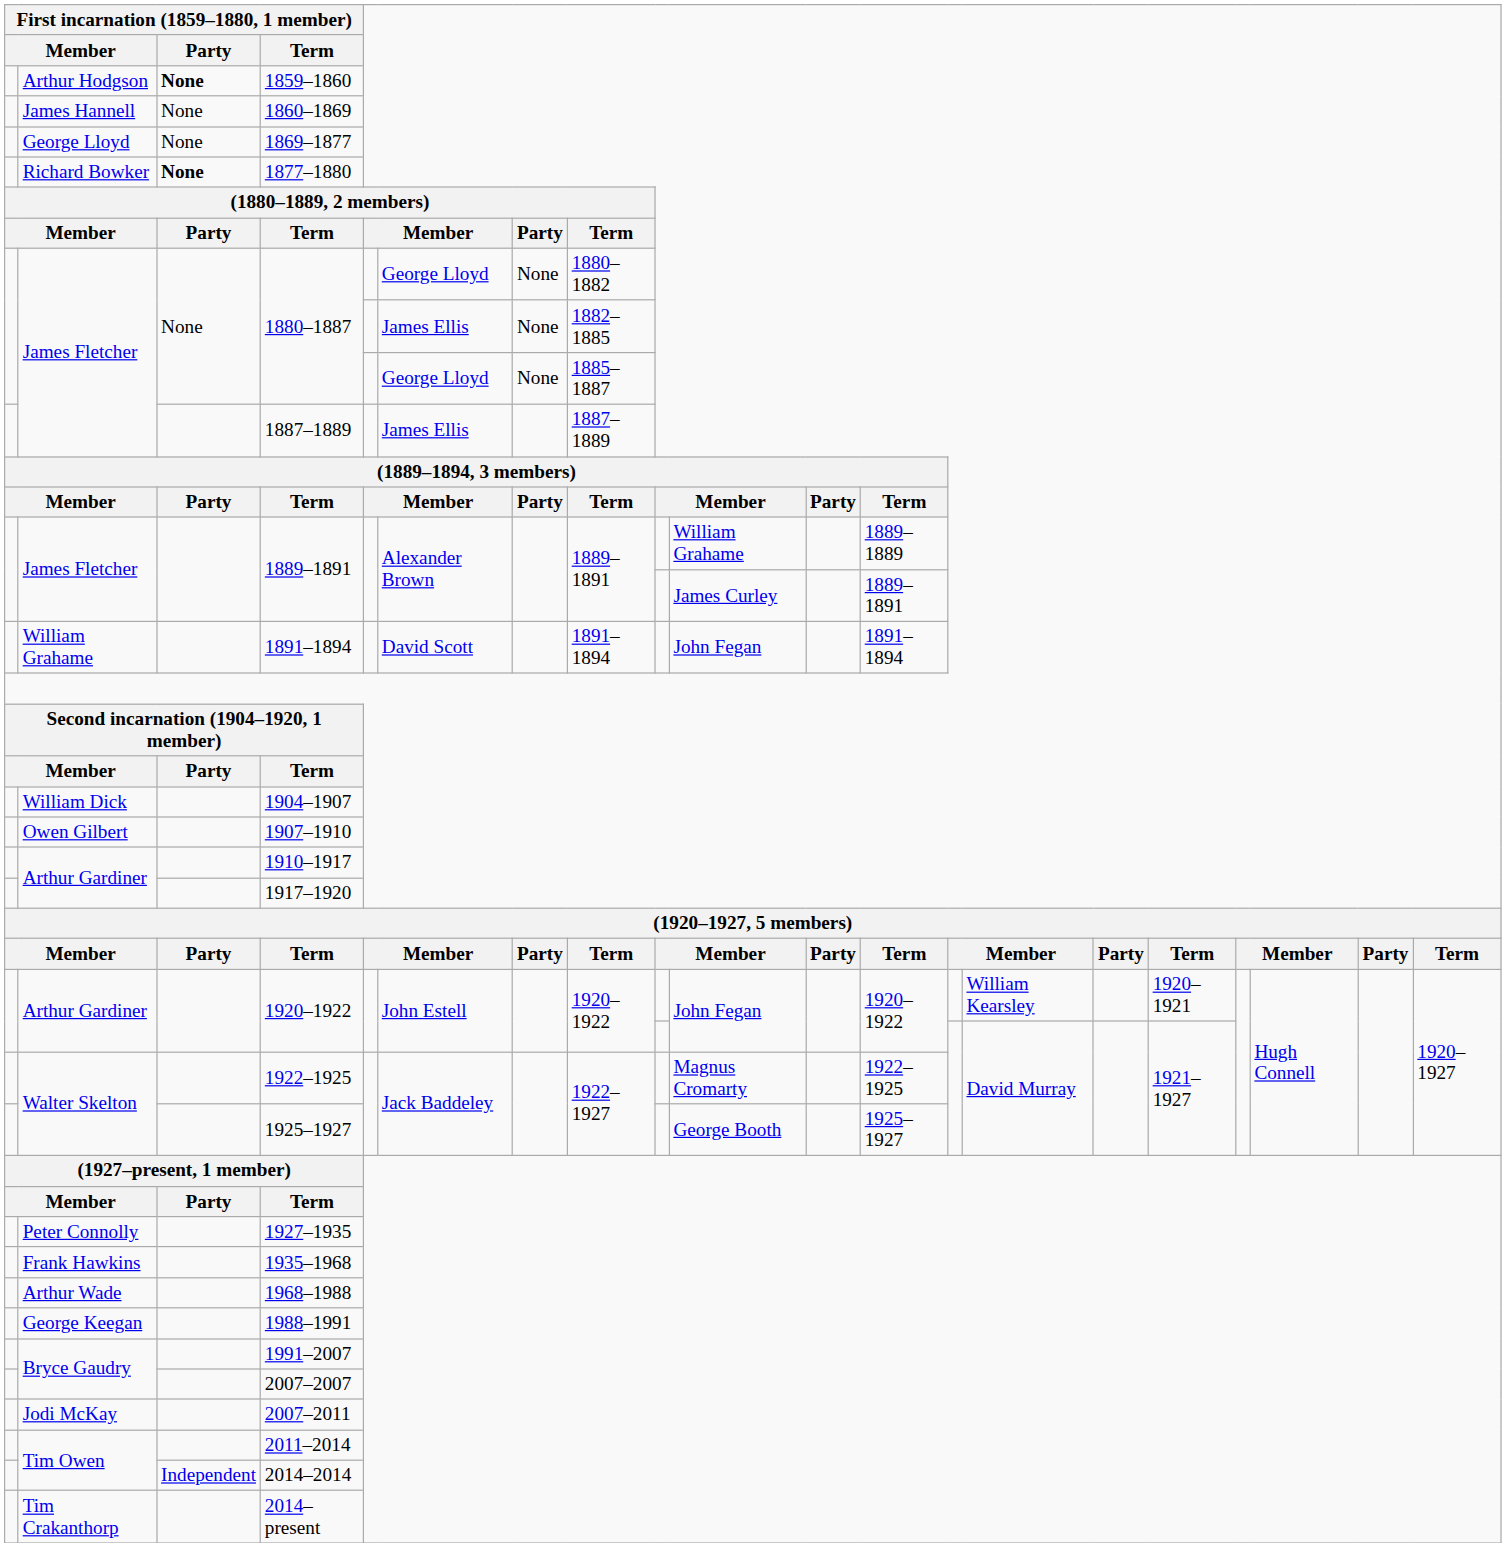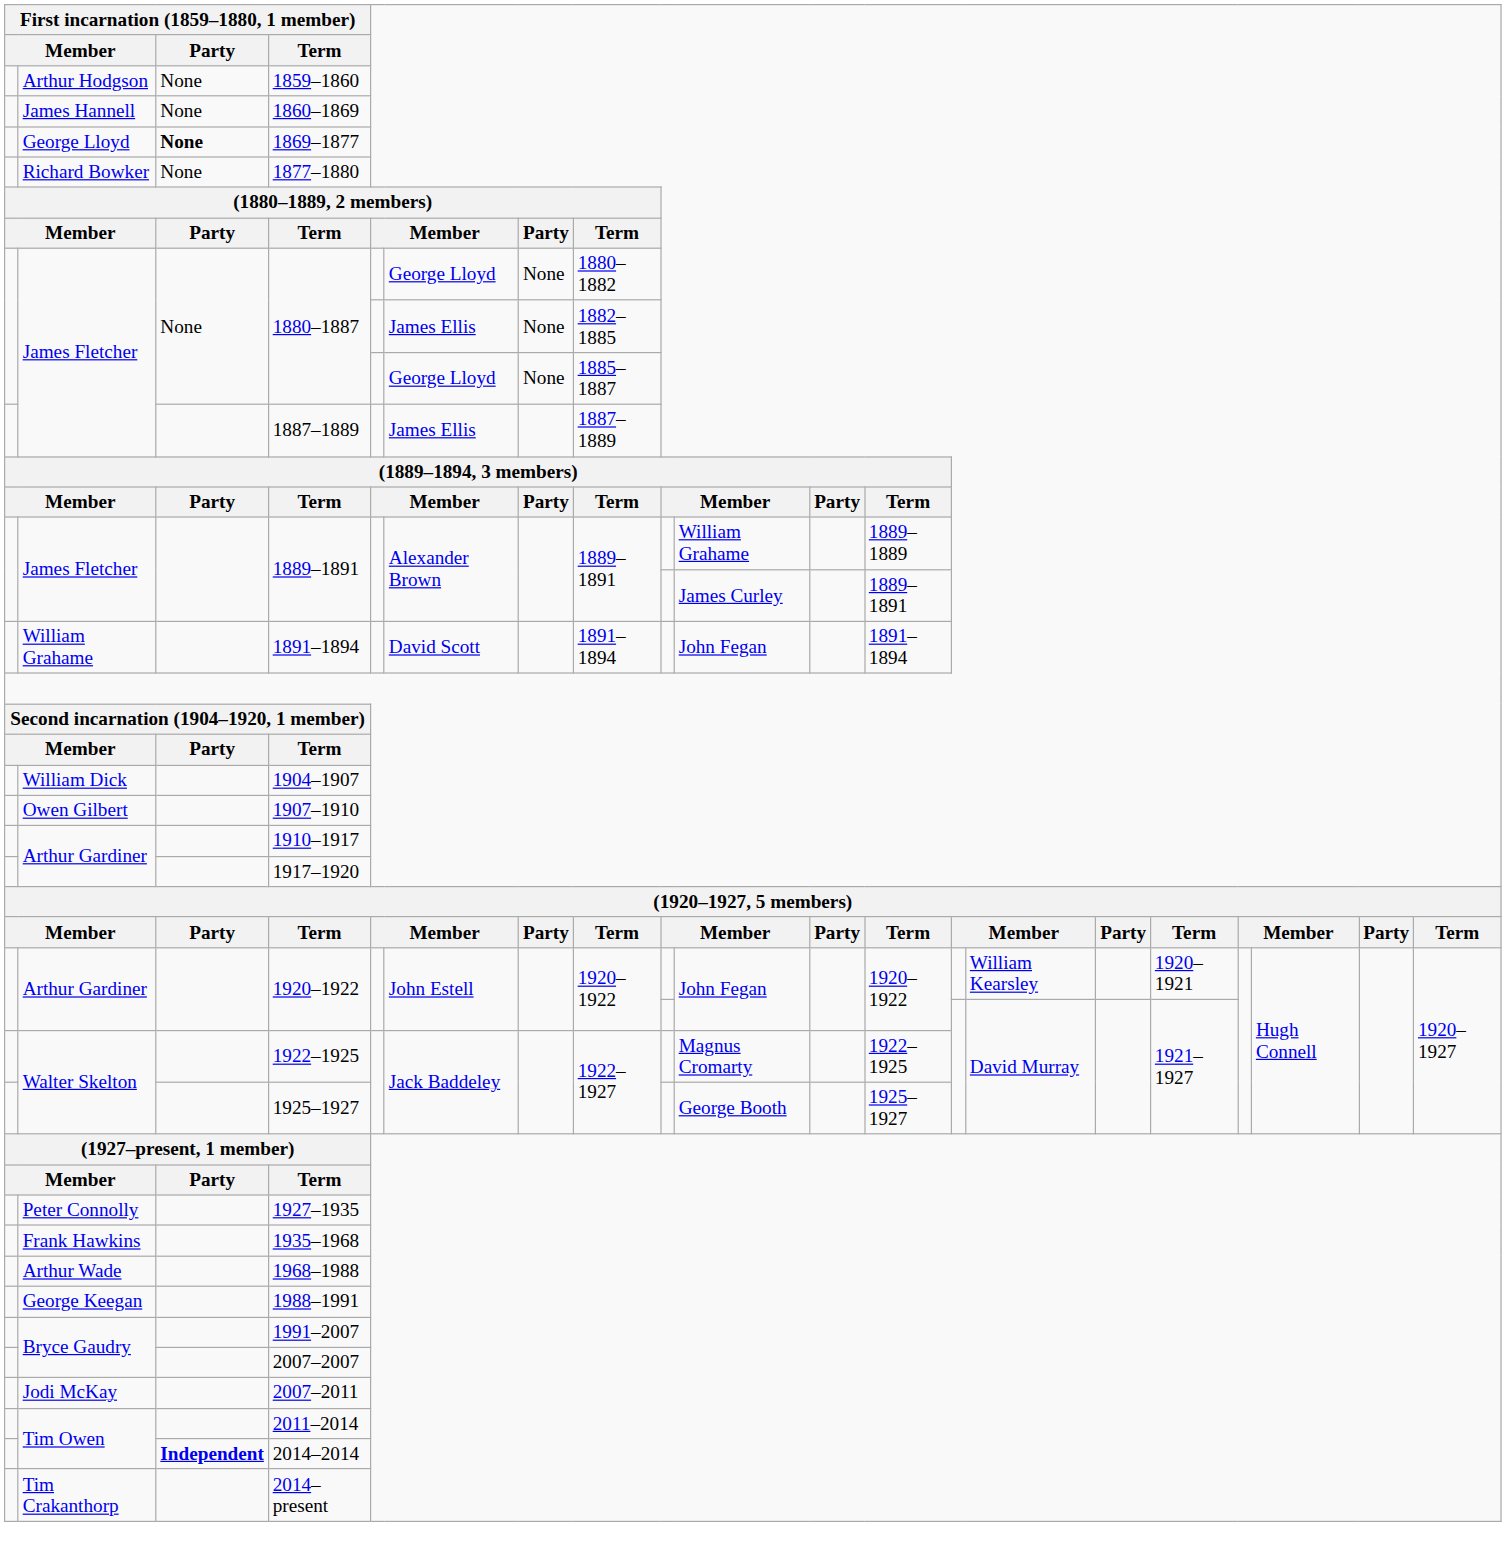(182, 80) bold -> (181, 80) normal
(182, 141) normal -> (182, 141) bold
(182, 171) bold -> (181, 171) normal
(209, 1475) normal -> (212, 1453) bold
